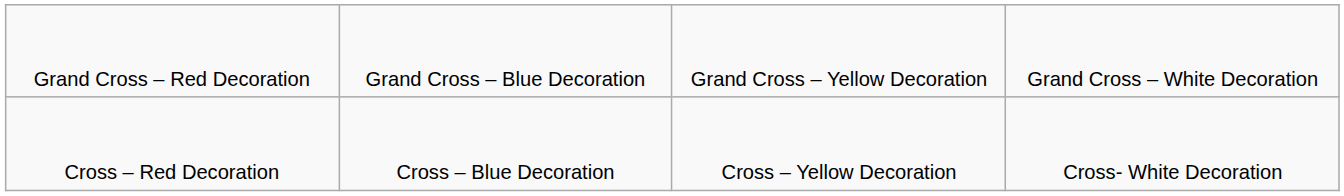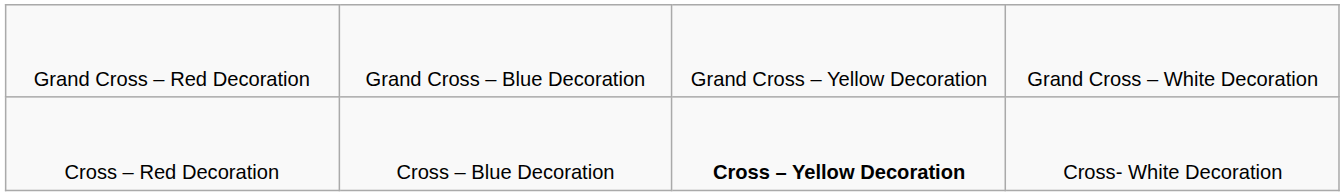(839, 172) normal -> (839, 170) bold
